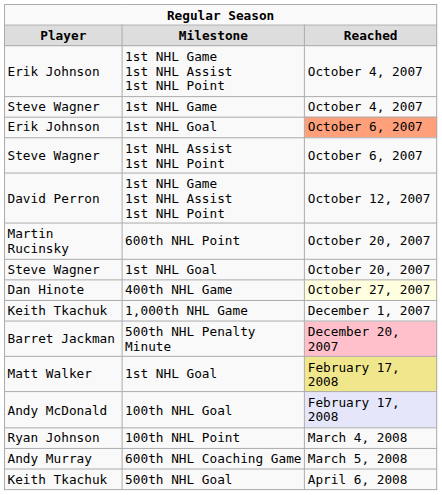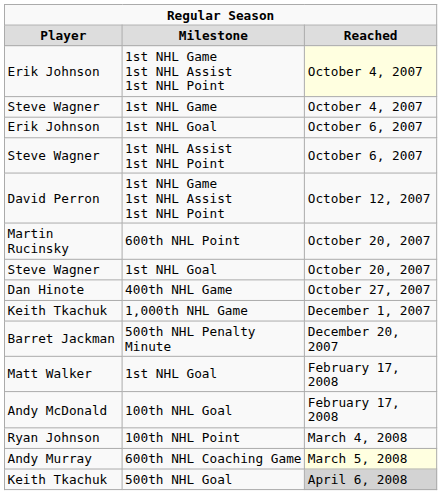(365, 71) no background -> (365, 71) lightyellow background
(365, 127) lightsalmon background -> (365, 127) no background
(369, 290) lightyellow background -> (369, 290) no background
(354, 339) pink background -> (354, 339) no background
(354, 374) khaki background -> (354, 374) no background
(354, 410) lavender background -> (354, 410) no background
(358, 459) no background -> (358, 459) lightyellow background
(358, 479) no background -> (358, 479) lightgrey background
